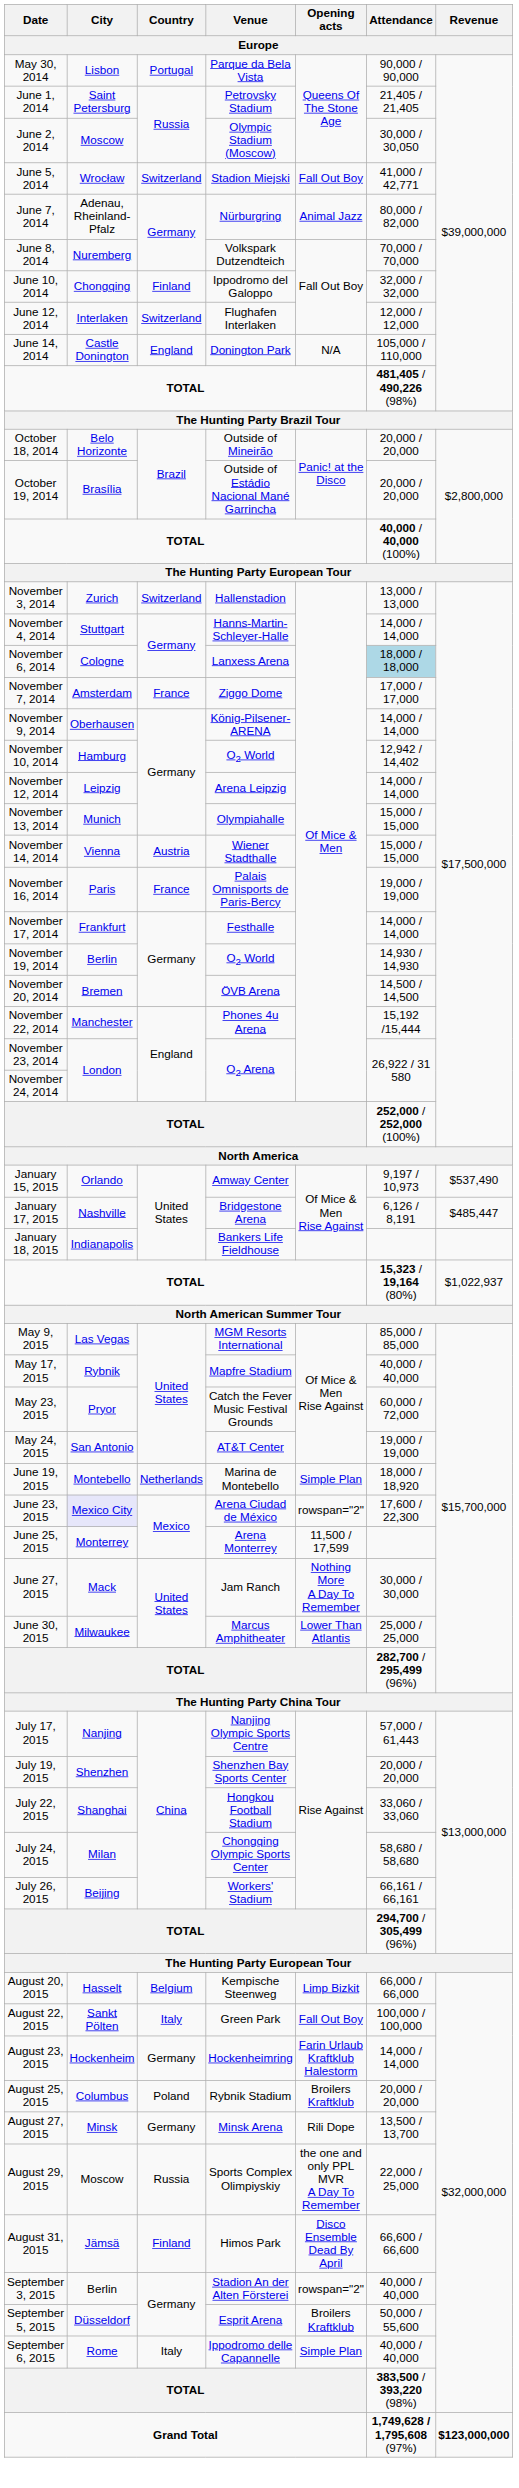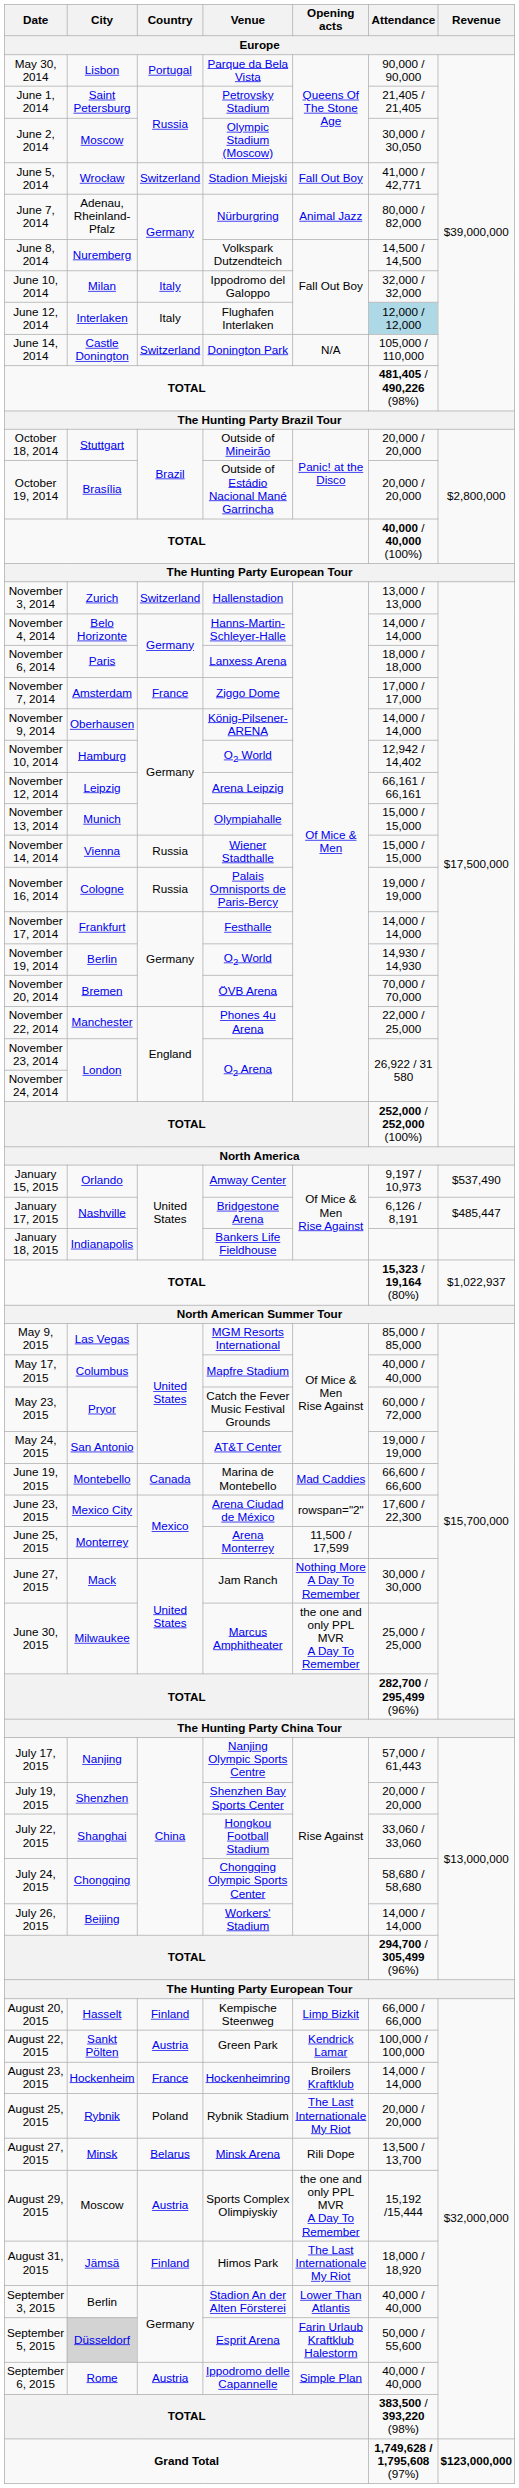(401, 255) 70,000 / 70,000 -> (403, 255) 14,500 / 14,500
(102, 286) Chongqing -> (102, 286) Milan
(171, 286) Finland -> (170, 286) Italy
(171, 318) Switzerland -> (170, 318) Italy
(401, 318) no background -> (403, 318) lightblue background
(171, 350) England -> (170, 350) Switzerland
(102, 445) Belo Horizonte -> (102, 445) Stuttgart
(102, 629) Stuttgart -> (102, 629) Belo Horizonte
(102, 661) Cologne -> (102, 661) Paris
(401, 661) lightblue background -> (403, 661) no background
(401, 788) 14,000 / 14,000 -> (403, 788) 66,161 / 66,161
(171, 851) Austria -> (170, 851) Russia
(102, 889) Paris -> (102, 889) Cologne
(171, 889) France -> (170, 889) Russia
(401, 991) 14,500 / 14,500 -> (403, 991) 70,000 / 70,000
(401, 1022) 15,192 /15,444 -> (403, 1022) 22,000 / 25,000
(102, 1371) Rybnik -> (102, 1371) Columbus
(171, 1479) Netherlands -> (170, 1479) Canada
(331, 1479) Simple Plan -> (331, 1479) Mad Caddies
(401, 1479) 18,000 / 18,920 -> (403, 1479) 66,600 / 66,600
(102, 1510) lavender background -> (102, 1510) no background
(331, 1632) Lower Than Atlantis -> (331, 1638) the one and only PPL MVR A Day To Remember
(102, 1855) Milan -> (102, 1881) Chongqing
(401, 1893) 66,161 / 66,161 -> (403, 1919) 14,000 / 14,000
(171, 1988) Belgium -> (170, 2014) Finland
(171, 2019) Italy -> (170, 2046) Austria
(331, 2019) Fall Out Boy -> (331, 2046) Kendrick Lamar
(171, 2058) Germany -> (170, 2077) France
(331, 2058) Farin Urlaub Kraftklub Halestorm -> (331, 2077) Broilers Kraftklub
(102, 2096) Columbus -> (102, 2116) Rybnik
(331, 2096) Broilers Kraftklub -> (331, 2116) The Last Internationale My Riot
(171, 2128) Germany -> (170, 2154) Belarus
(171, 2179) Russia -> (170, 2205) Austria
(401, 2179) 22,000 / 25,000 -> (403, 2205) 15,192 /15,444
(331, 2243) Disco Ensemble Dead By April -> (331, 2263) The Last Internationale My Riot
(401, 2243) 66,600 / 66,600 -> (403, 2263) 18,000 / 18,920
(331, 2288) rowspan="2" -> (331, 2301) Lower Than Atlantis
(102, 2320) no background -> (102, 2340) lightgrey background
(331, 2320) Broilers Kraftklub -> (331, 2340) Farin Urlaub Kraftklub Halestorm
(171, 2352) Italy -> (170, 2378) Austria
